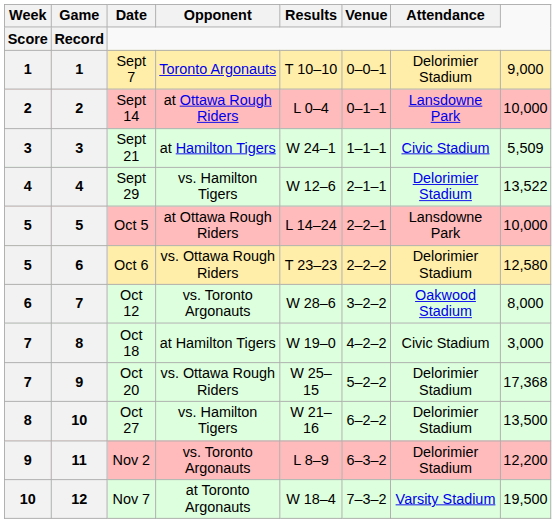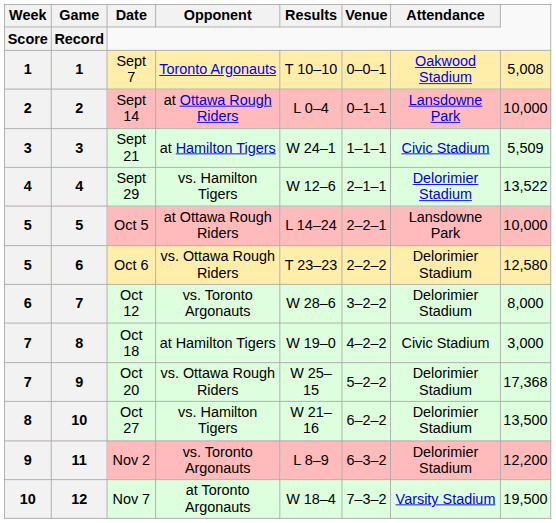(445, 69) Delorimier Stadium -> (445, 69) Oakwood Stadium
(525, 69) 9,000 -> (525, 69) 5,008
(445, 303) Oakwood Stadium -> (445, 303) Delorimier Stadium
